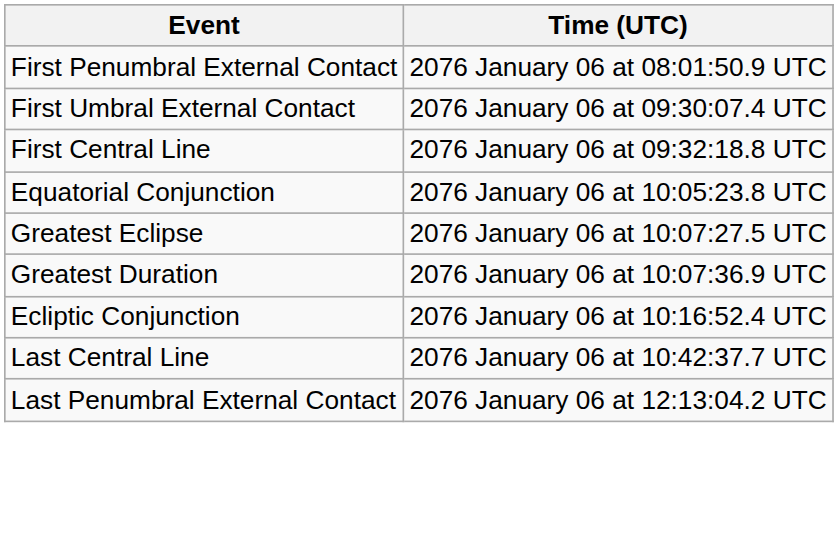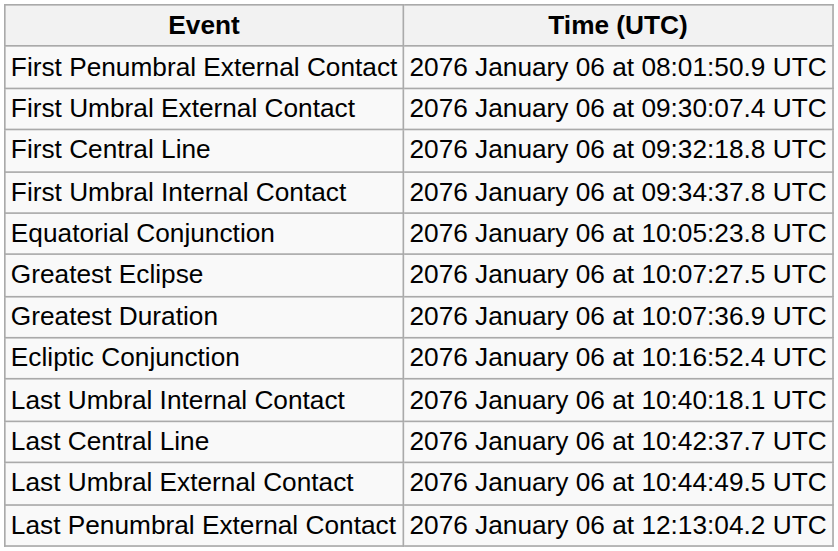+ row: (179, 191)
+ row: (178, 399)
+ row: (182, 483)
